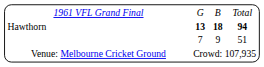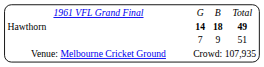(200, 27) 13 -> (200, 27) 14
(242, 27) 94 -> (242, 27) 49
